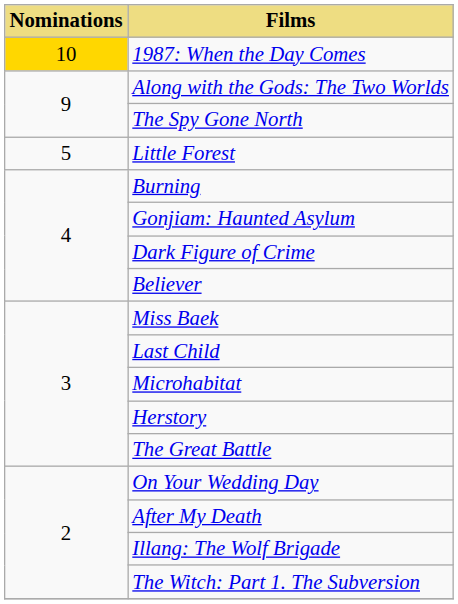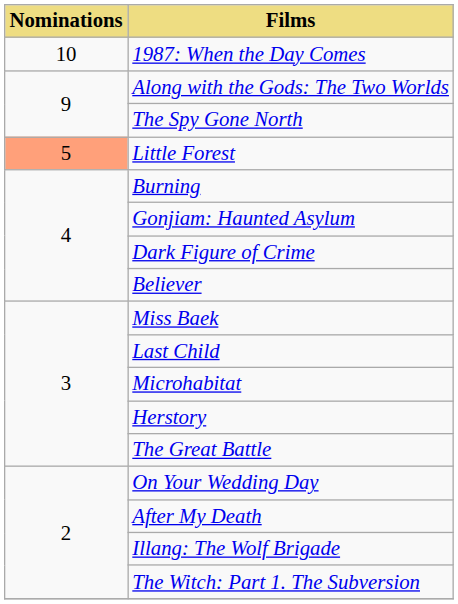(66, 53) gold background -> (66, 53) no background
(66, 152) no background -> (66, 152) lightsalmon background
